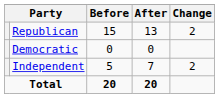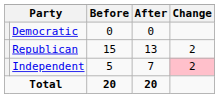rows swapped: (45, 31) <-> (45, 49)
(192, 67) no background -> (192, 67) pink background
